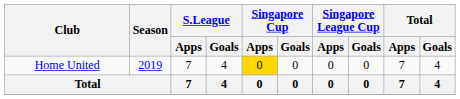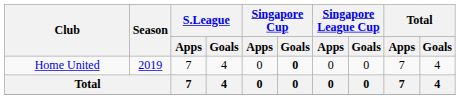(260, 65) gold background -> (260, 65) no background
(295, 65) normal -> (295, 65) bold
